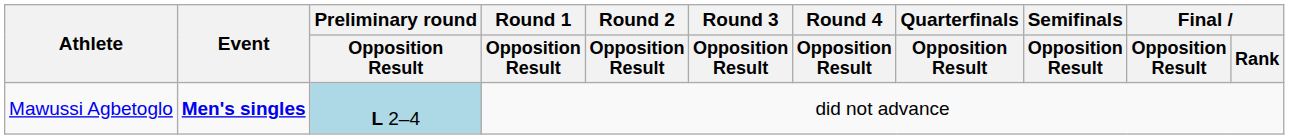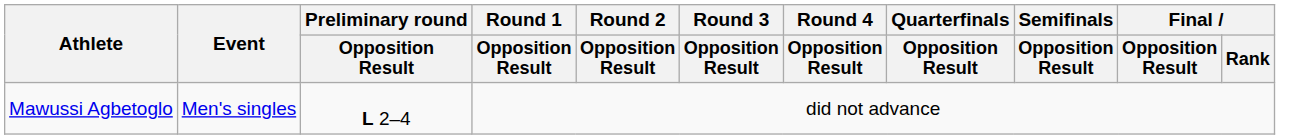(244, 109) bold -> (239, 109) normal
(396, 119) lightblue background -> (386, 119) no background
